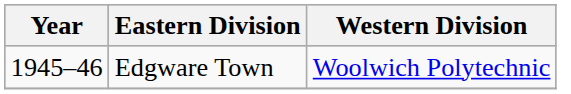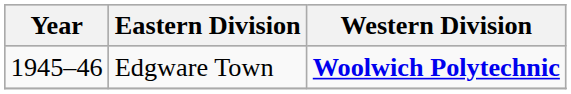(432, 66) normal -> (436, 66) bold
